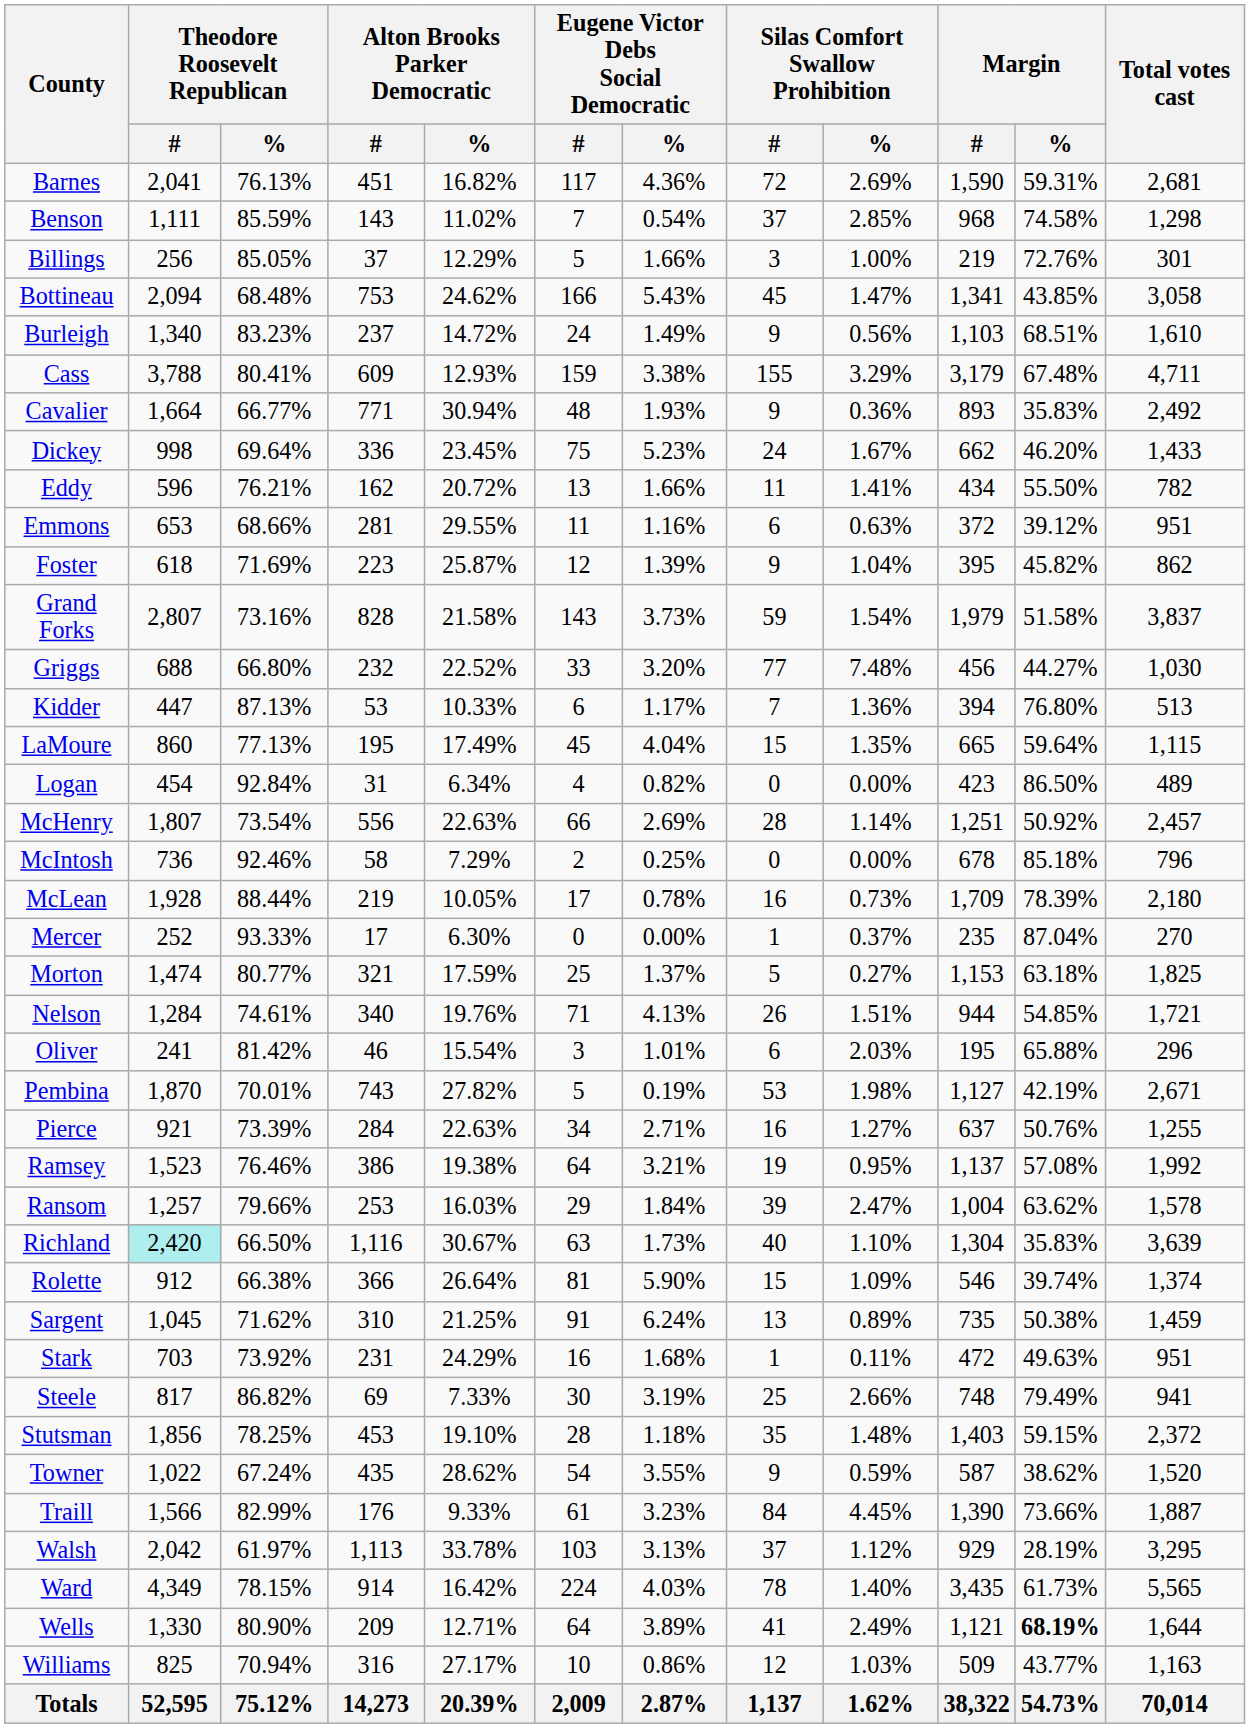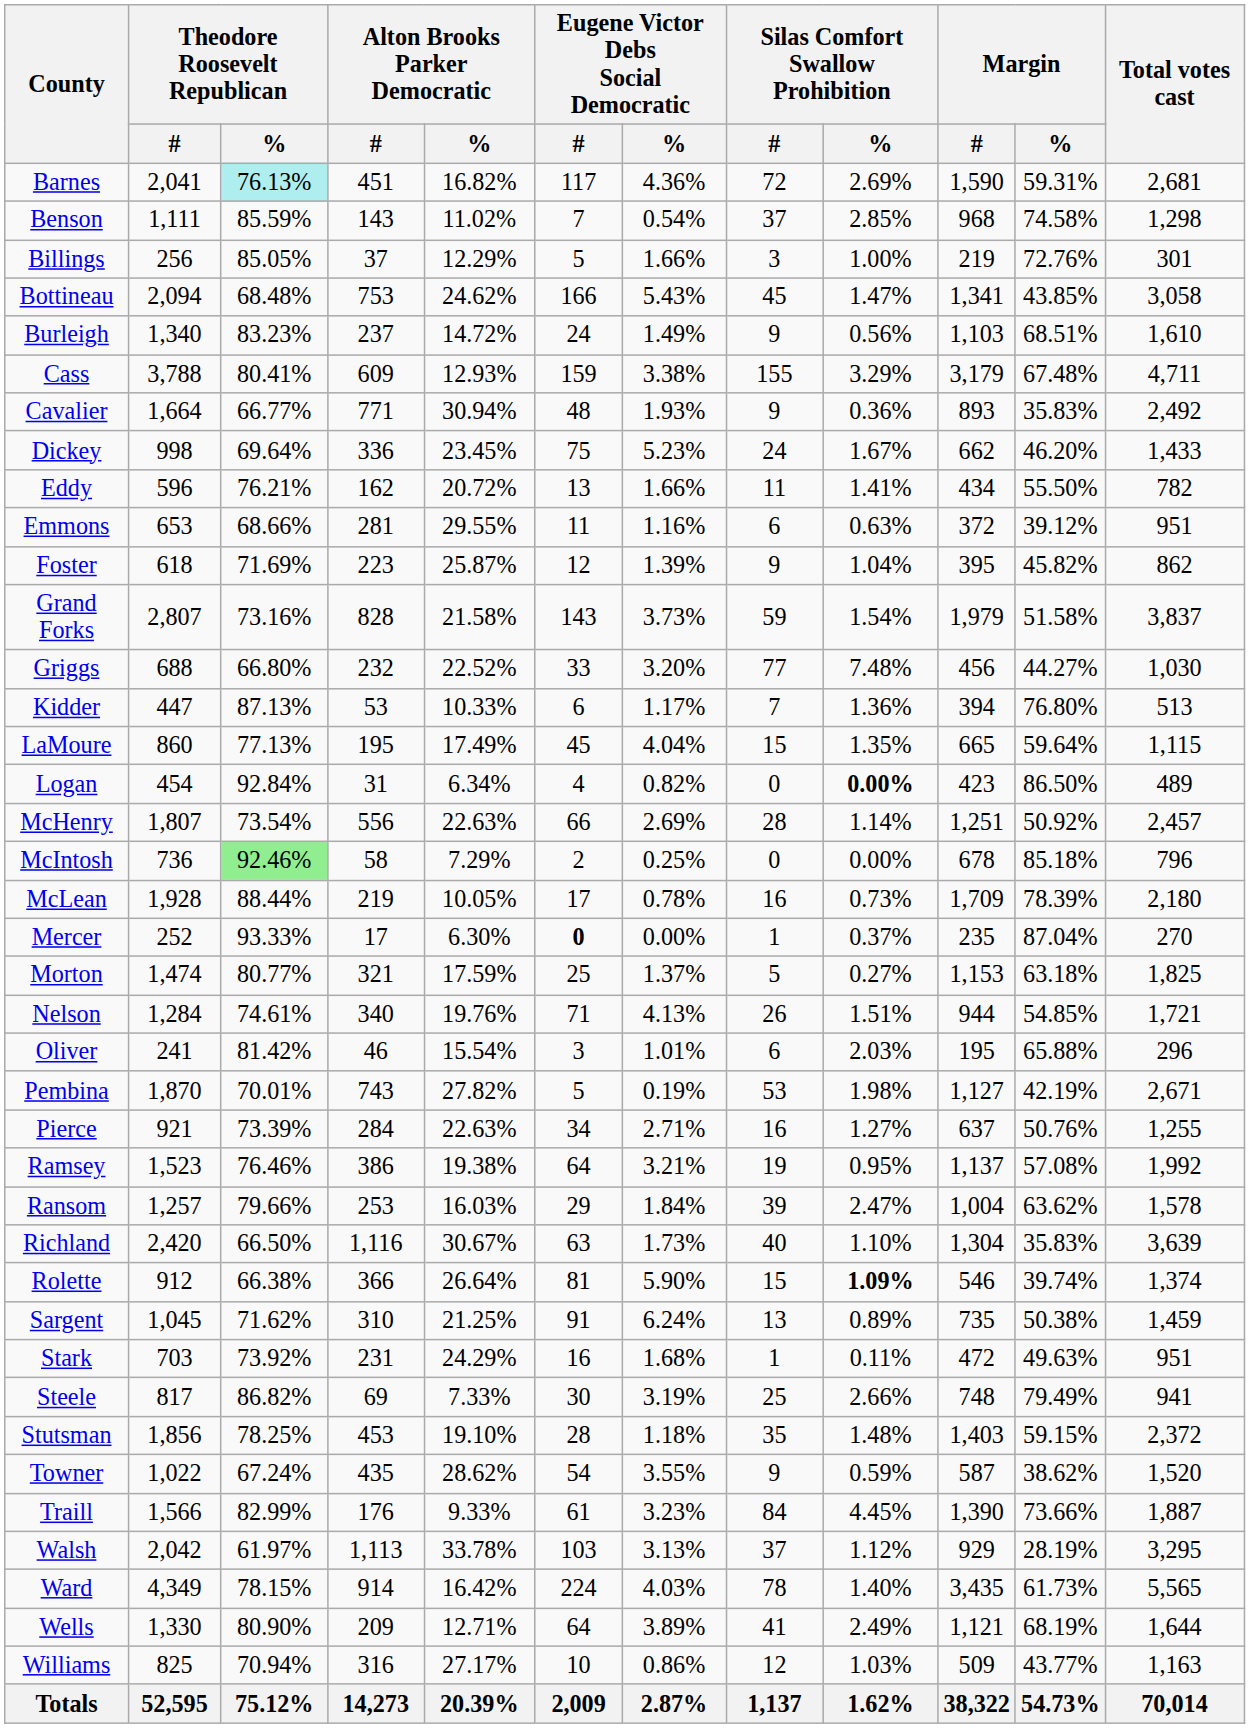(274, 181) no background -> (274, 181) paleturquoise background
(880, 783) normal -> (880, 783) bold
(274, 860) no background -> (274, 860) lightgreen background
(579, 937) normal -> (579, 937) bold
(175, 1243) paleturquoise background -> (175, 1243) no background
(880, 1281) normal -> (880, 1281) bold
(1060, 1626) bold -> (1060, 1626) normal
